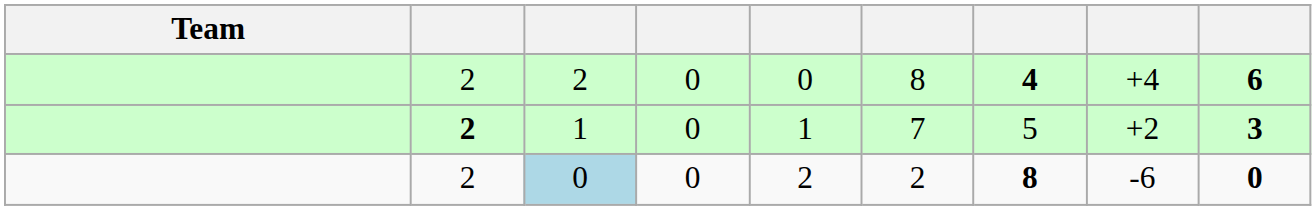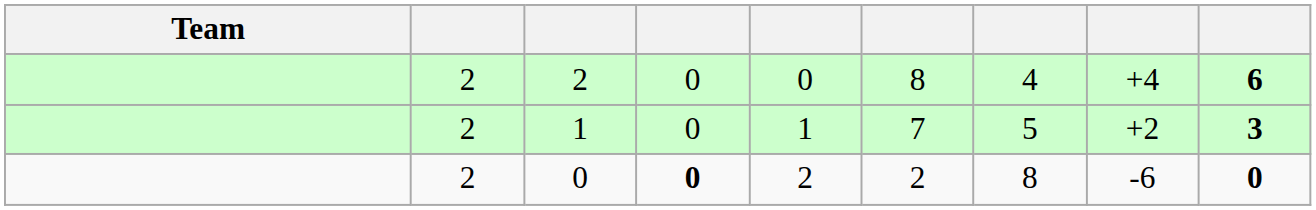(1030, 79) bold -> (1030, 79) normal
(468, 128) bold -> (468, 128) normal
(580, 178) lightblue background -> (580, 178) no background
(693, 178) normal -> (693, 178) bold
(1030, 178) bold -> (1030, 178) normal
